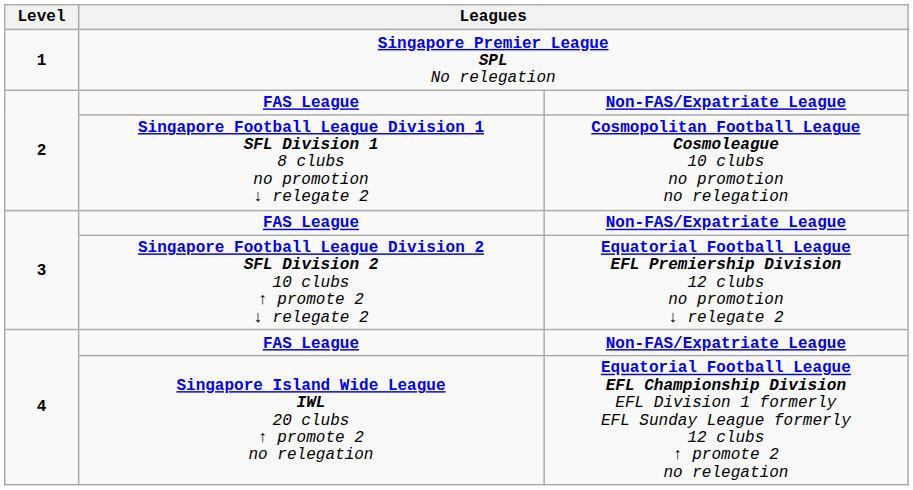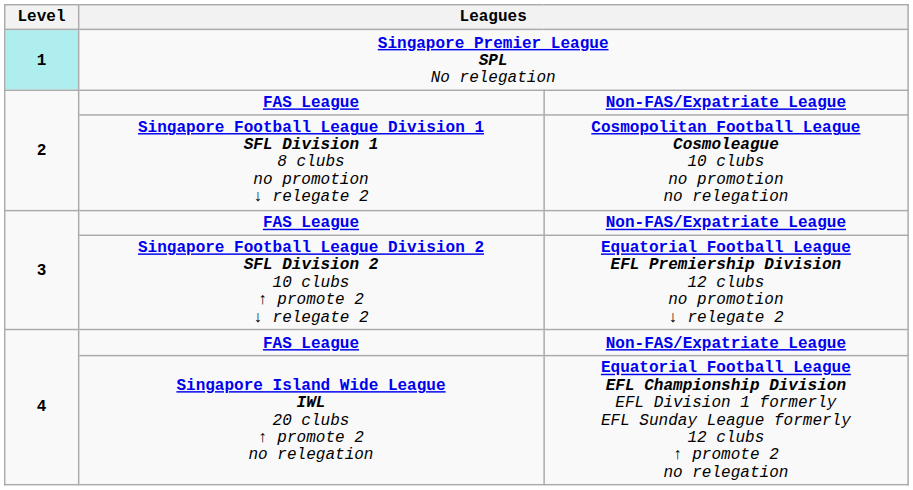(41, 60) no background -> (41, 60) paleturquoise background
